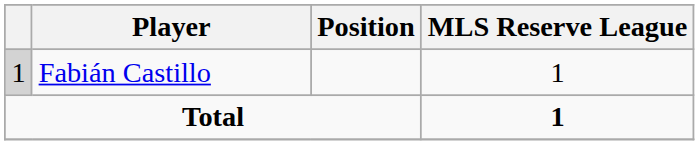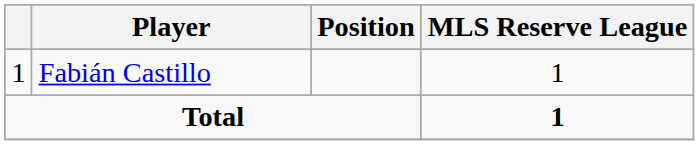(18, 71) lightgrey background -> (18, 71) no background
